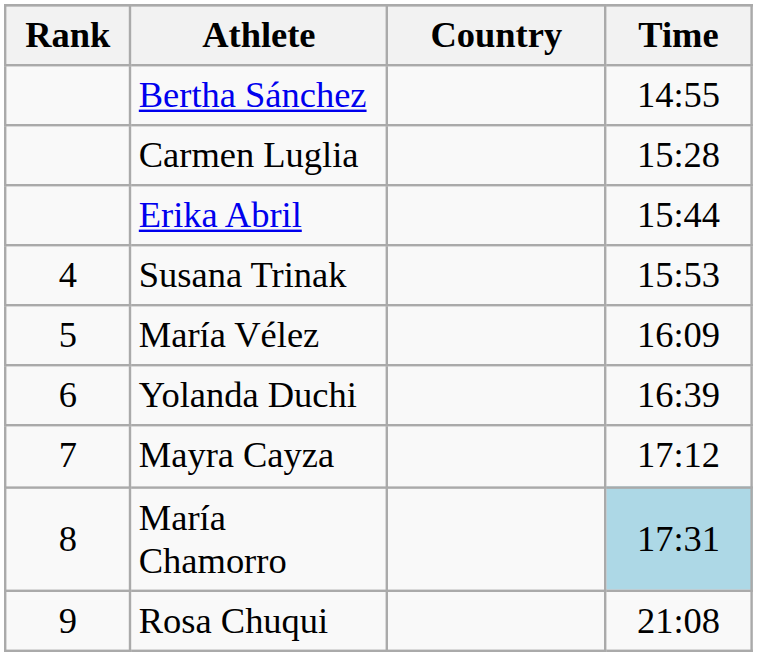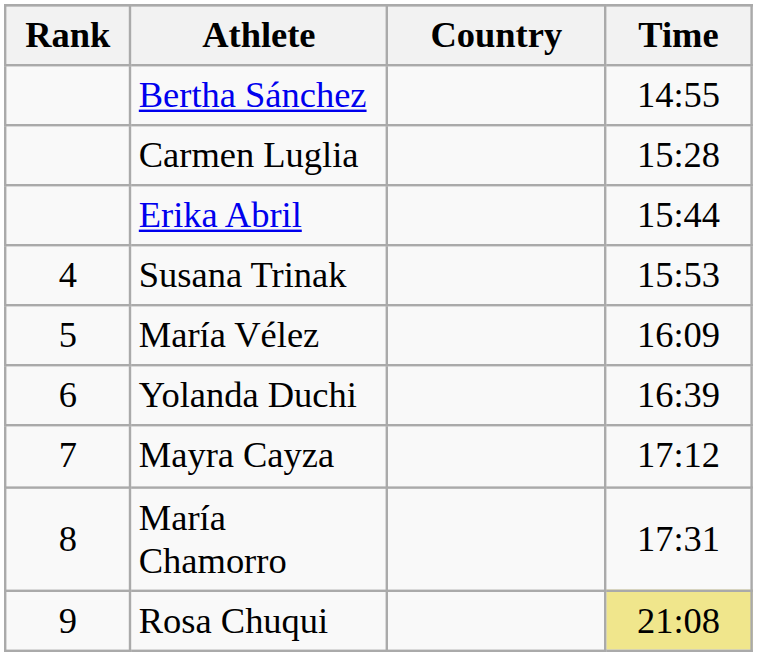(678, 537) lightblue background -> (678, 537) no background
(678, 619) no background -> (678, 619) khaki background
